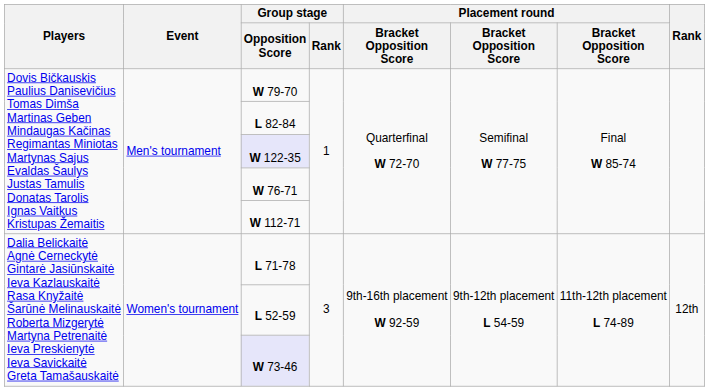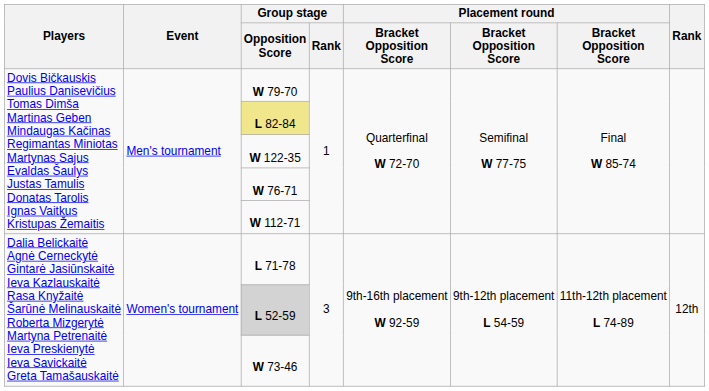(275, 124) no background -> (275, 124) khaki background
(275, 157) lavender background -> (275, 157) no background
(275, 316) no background -> (275, 316) lightgrey background
(275, 367) lavender background -> (275, 367) no background
